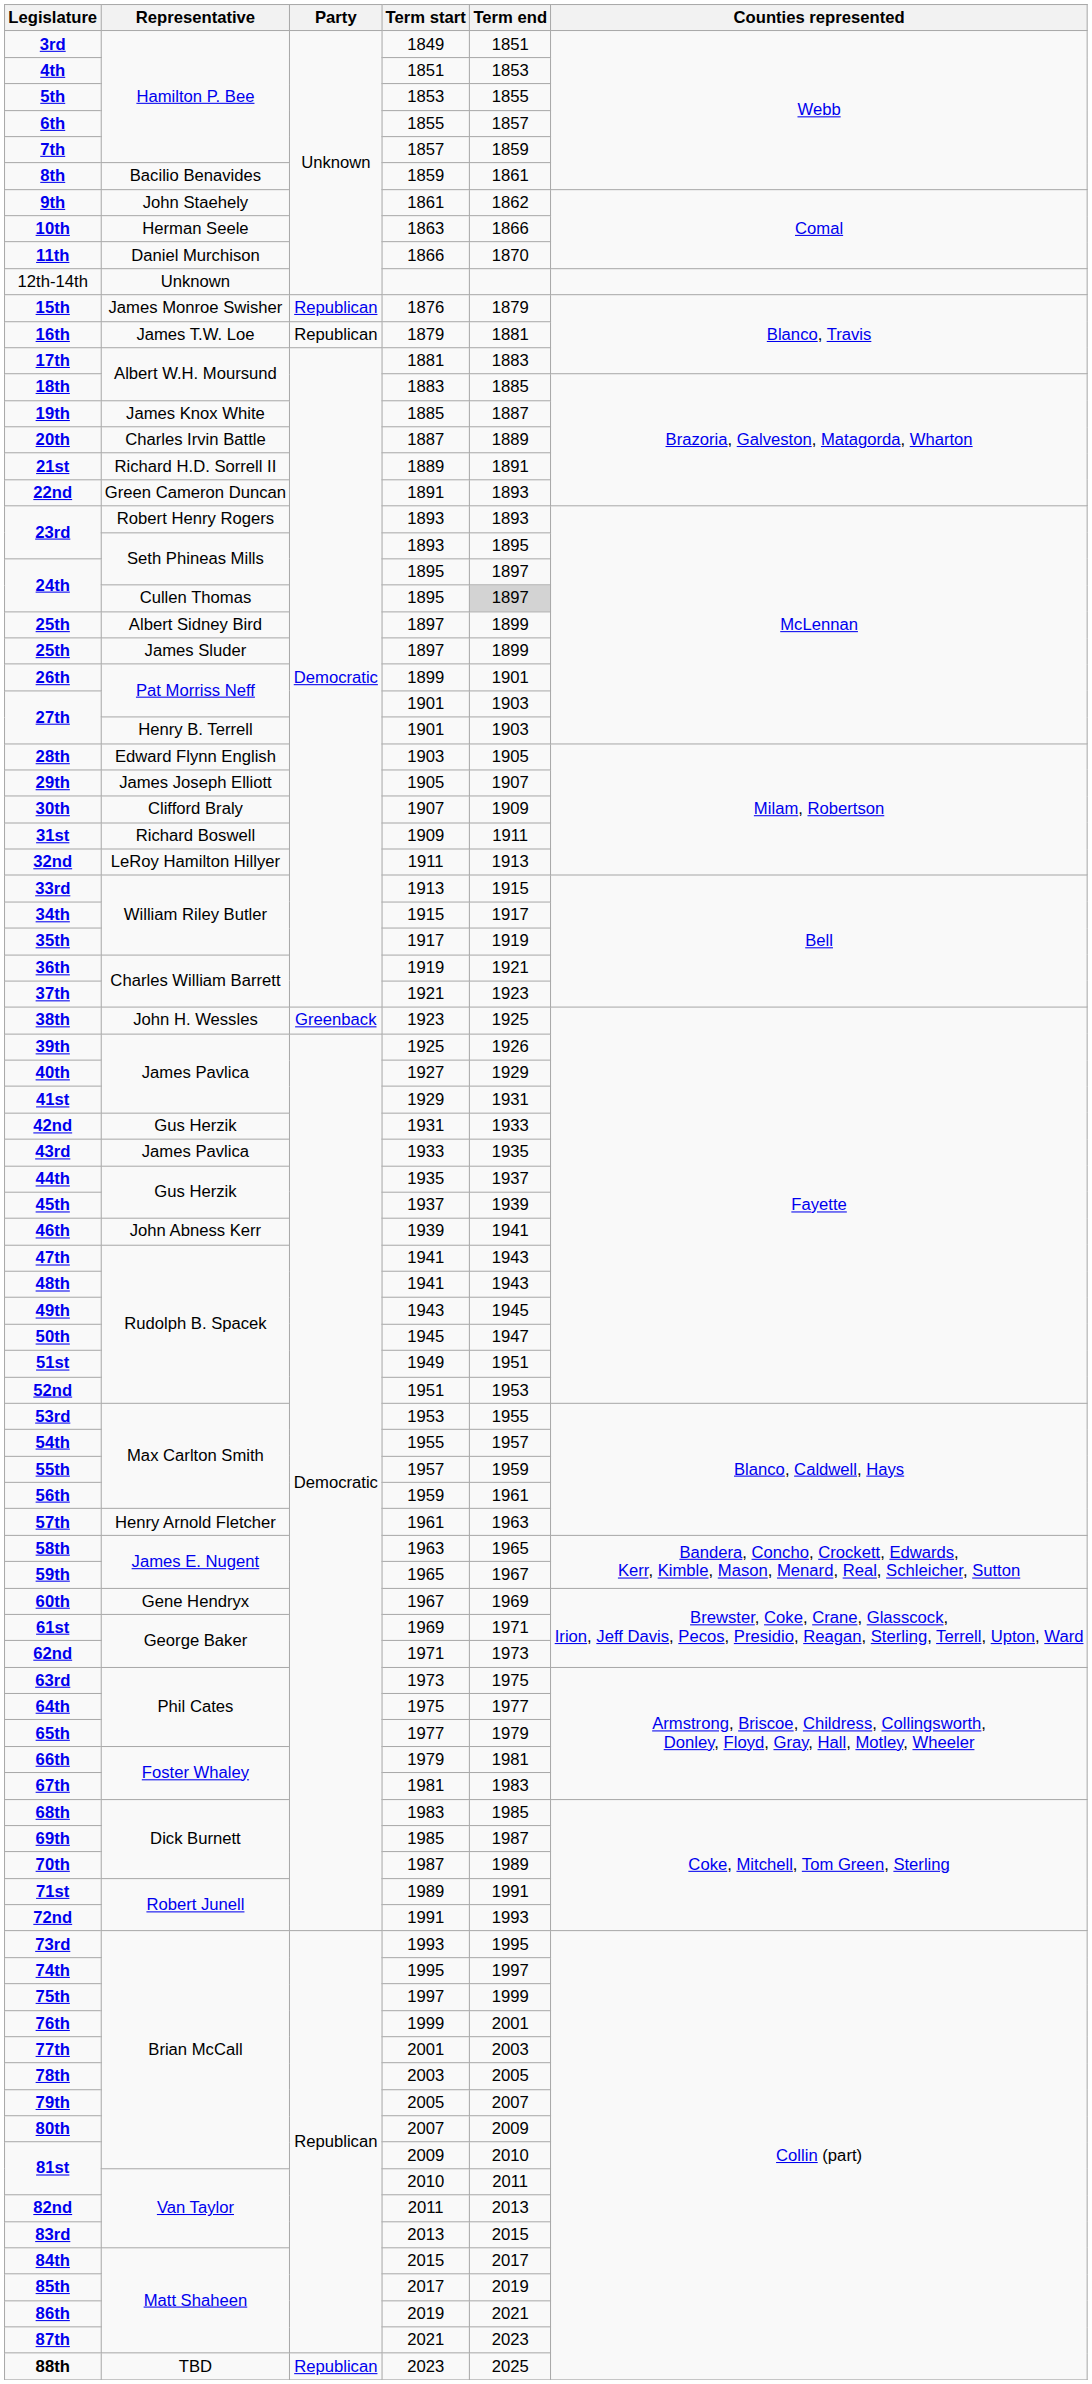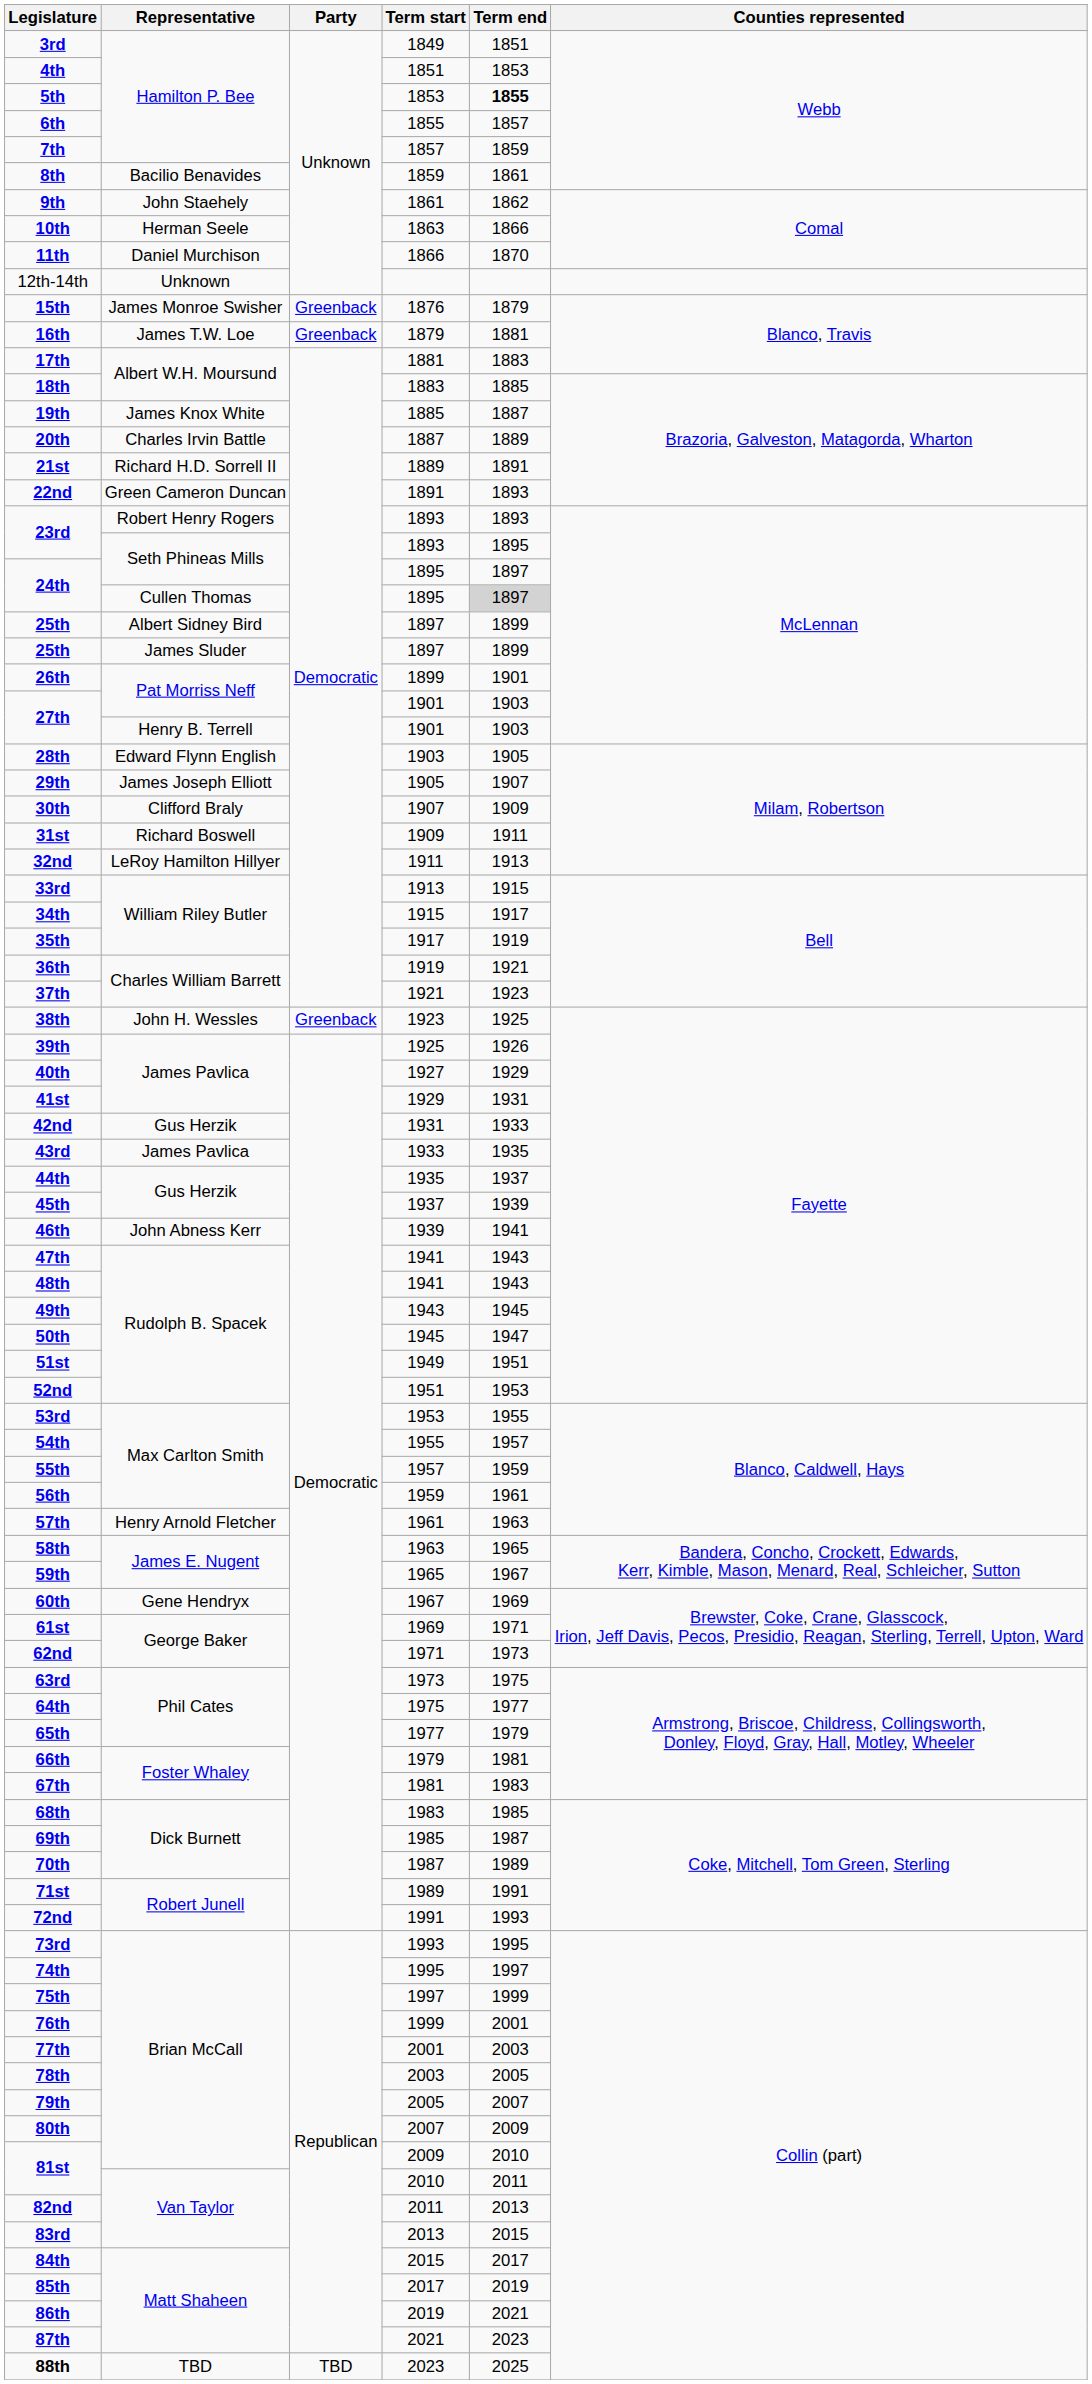(510, 96) normal -> (510, 96) bold
(336, 307) Republican -> (336, 307) Greenback
(336, 334) Republican -> (336, 334) Greenback
(336, 2366) Republican -> (336, 2366) TBD
